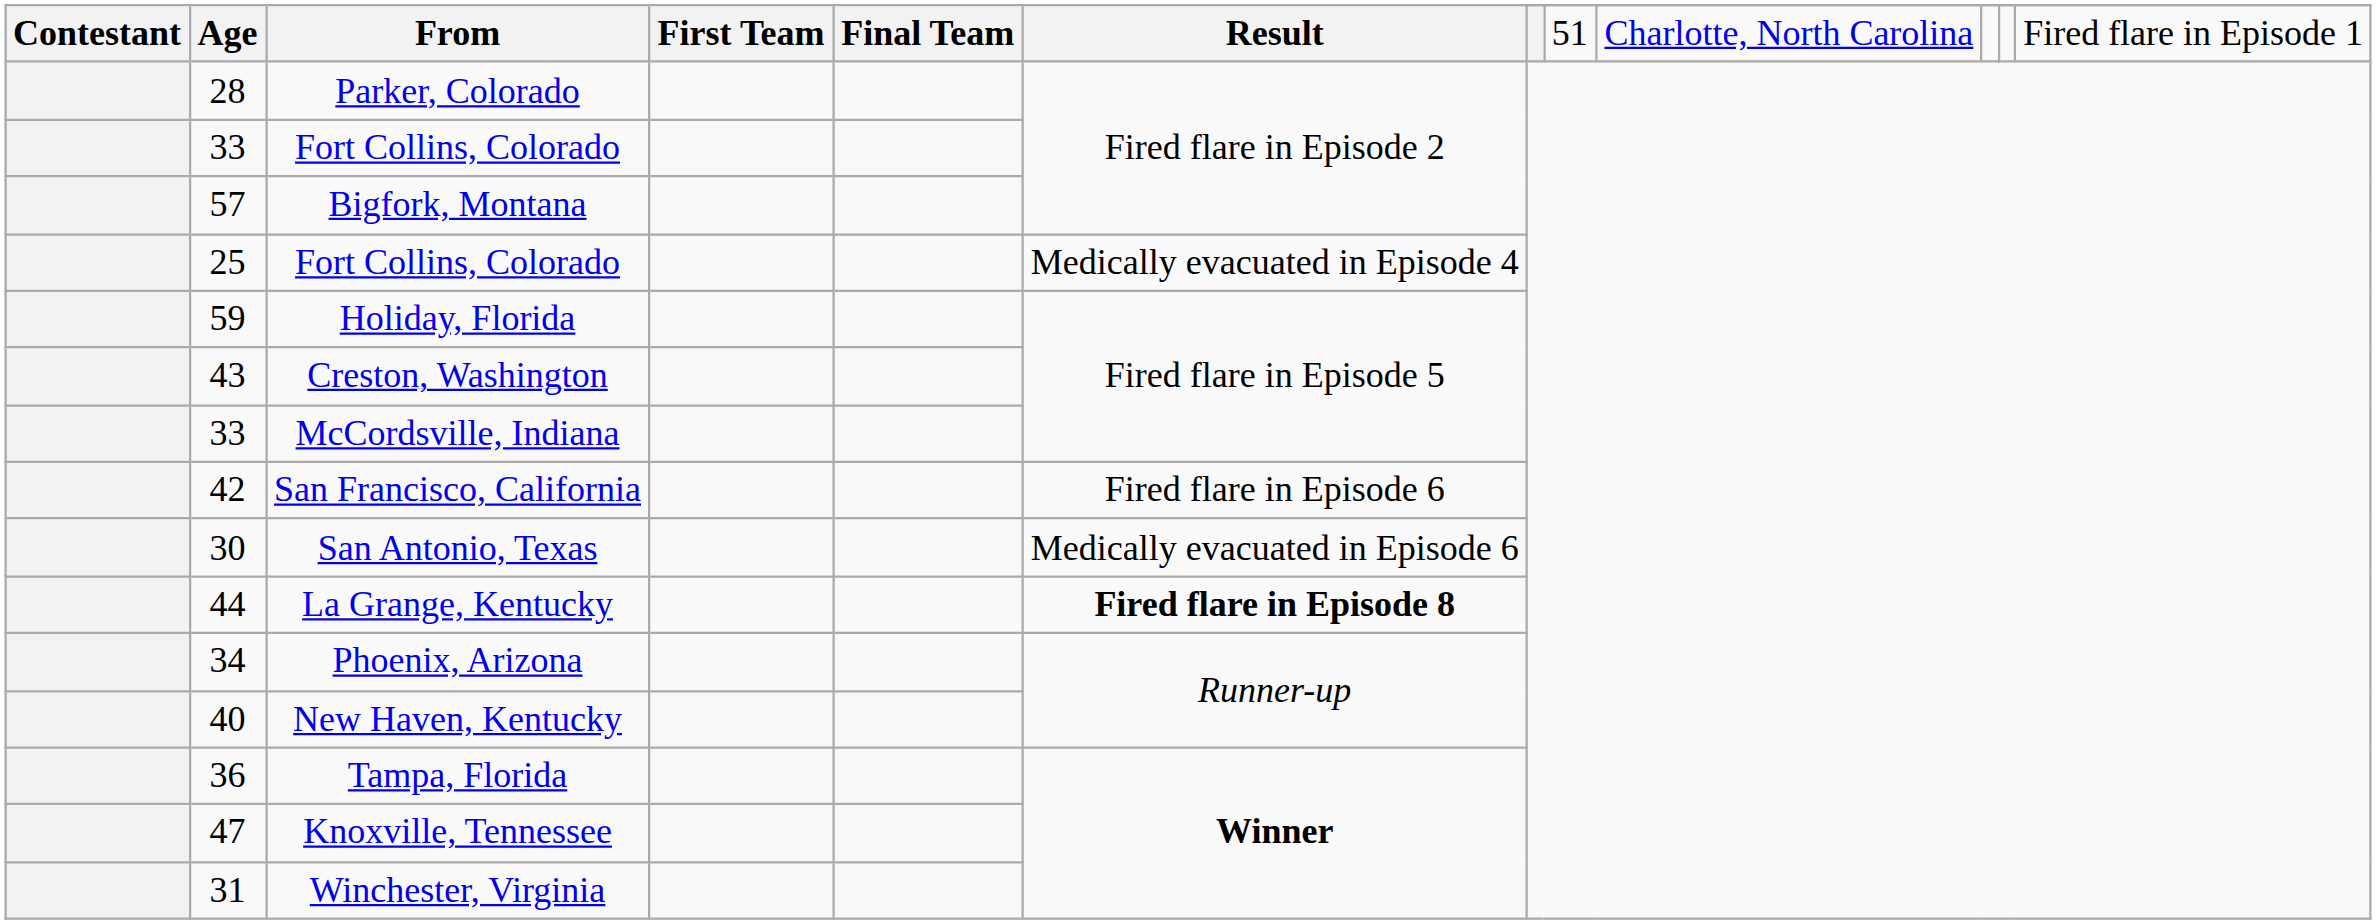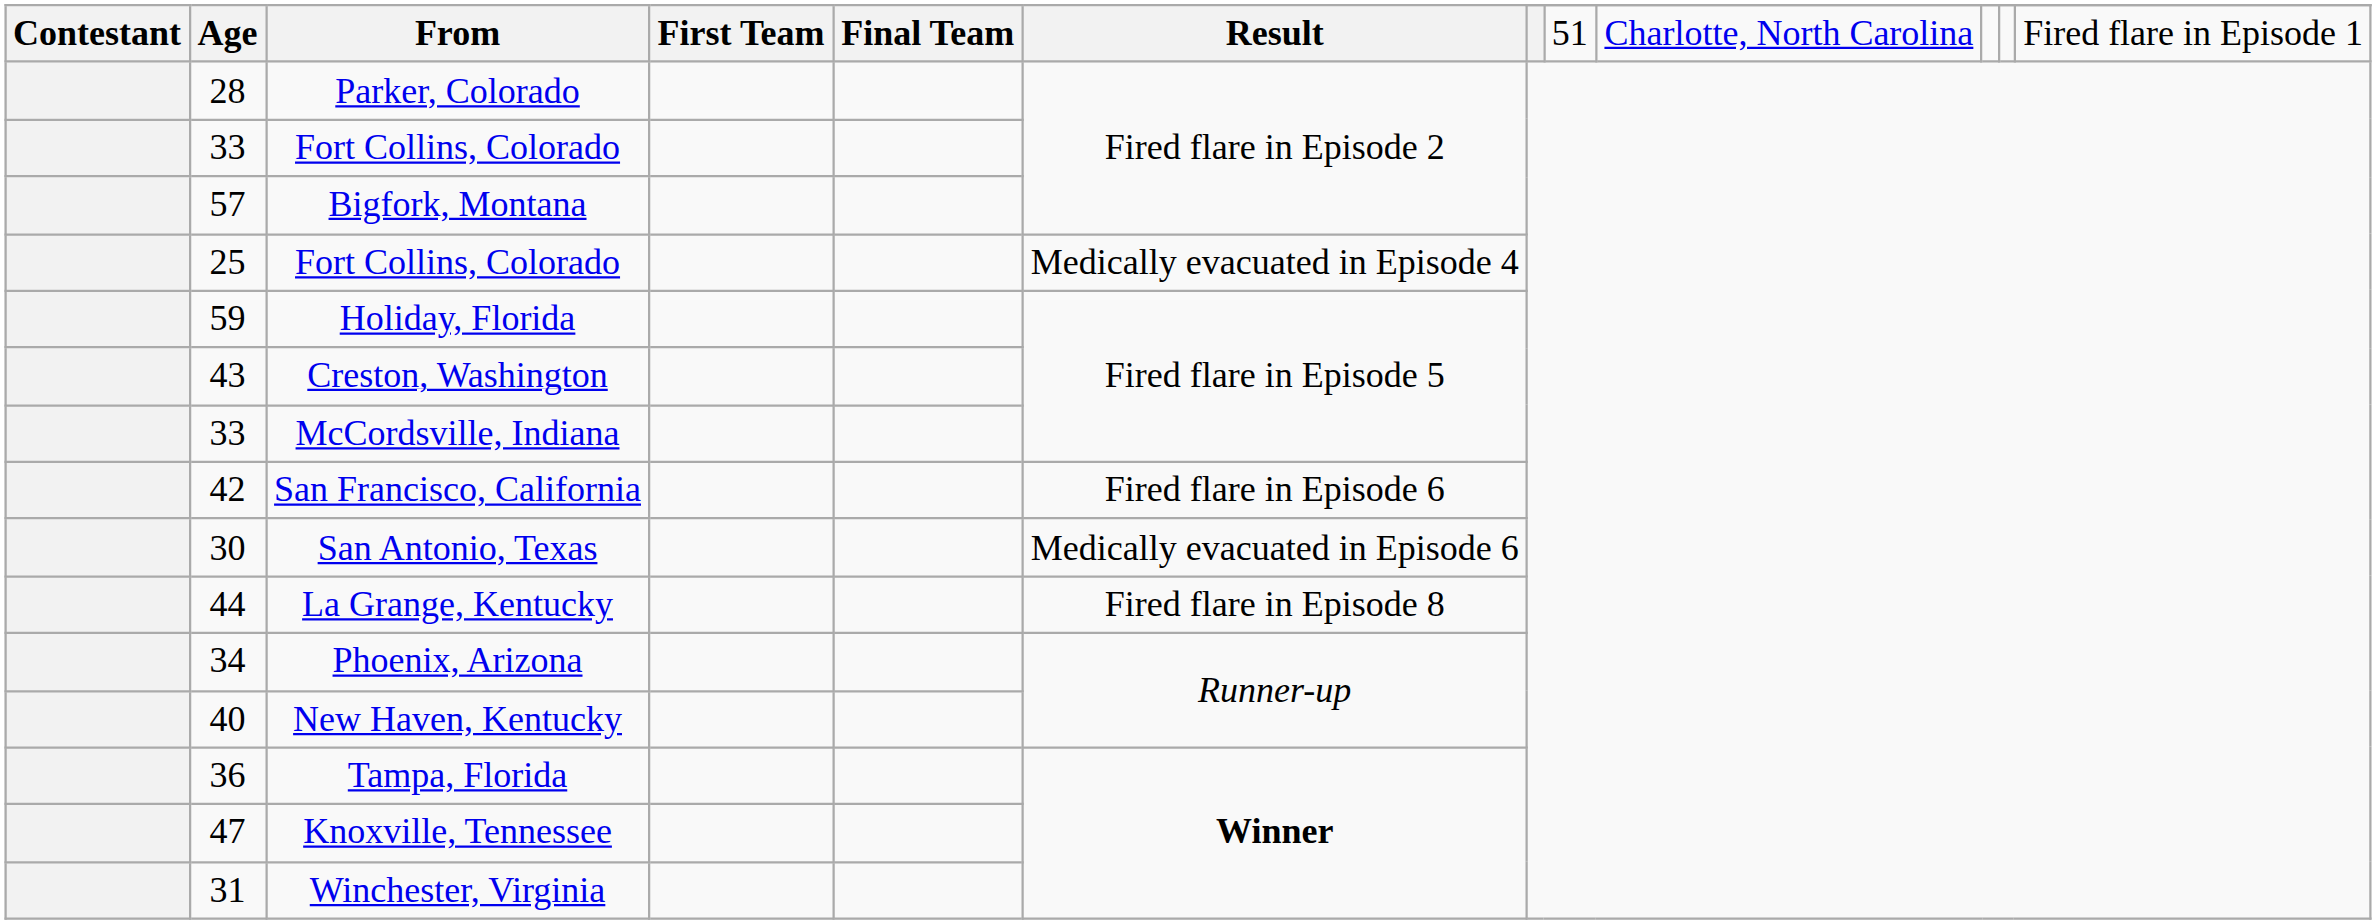(1275, 603) bold -> (1275, 603) normal
